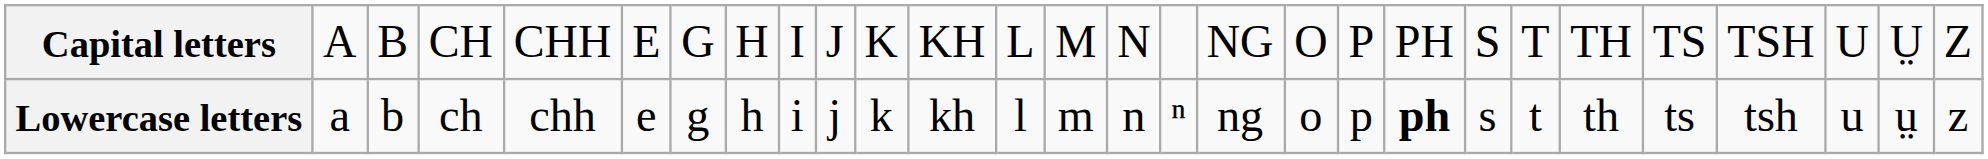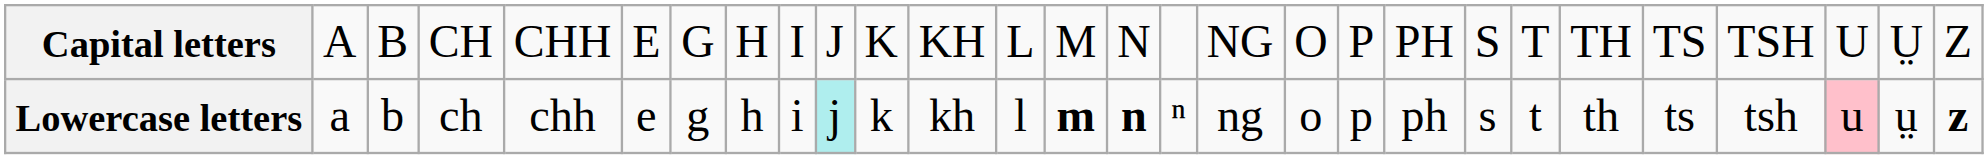(835, 115) no background -> (835, 115) paleturquoise background
(1076, 115) normal -> (1076, 115) bold
(1134, 115) normal -> (1134, 115) bold
(1424, 115) bold -> (1424, 115) normal
(1852, 115) no background -> (1852, 115) pink background
(1958, 115) normal -> (1958, 115) bold
